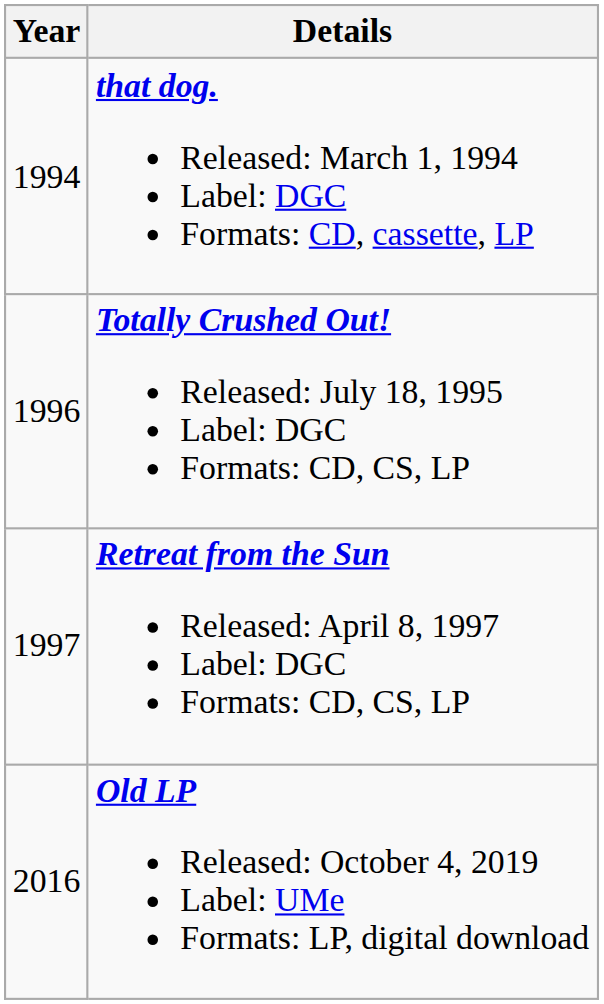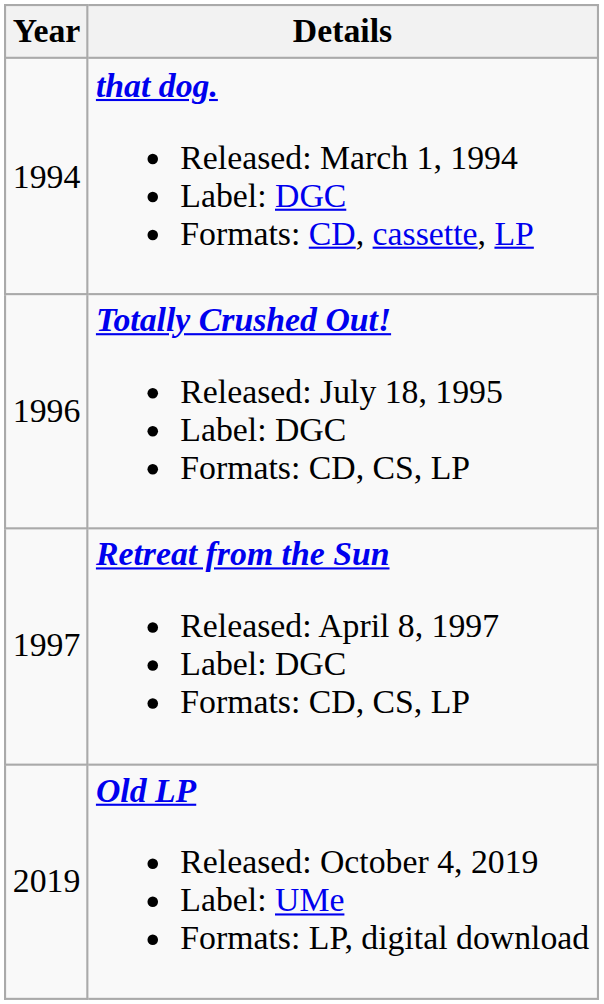(47, 880) 2016 -> (47, 880) 2019
